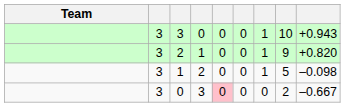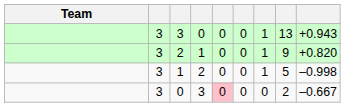(286, 33) 10 -> (286, 33) 13
(318, 72) –0.098 -> (318, 72) –0.998
